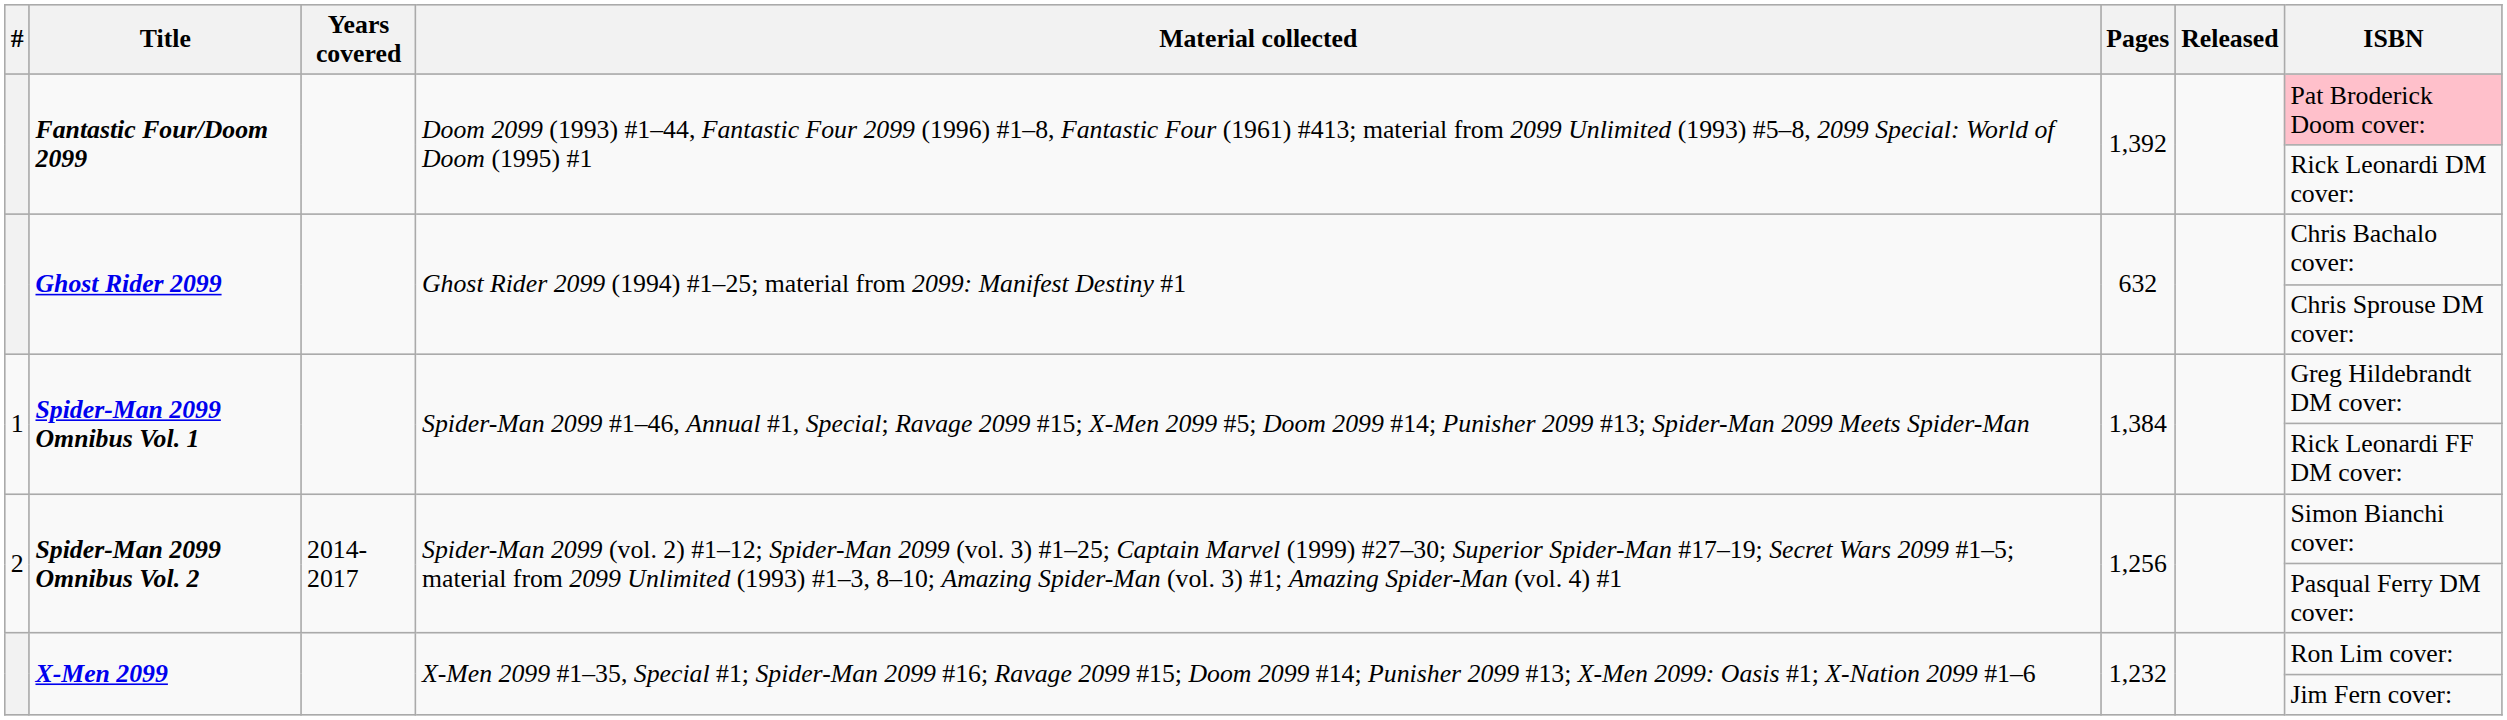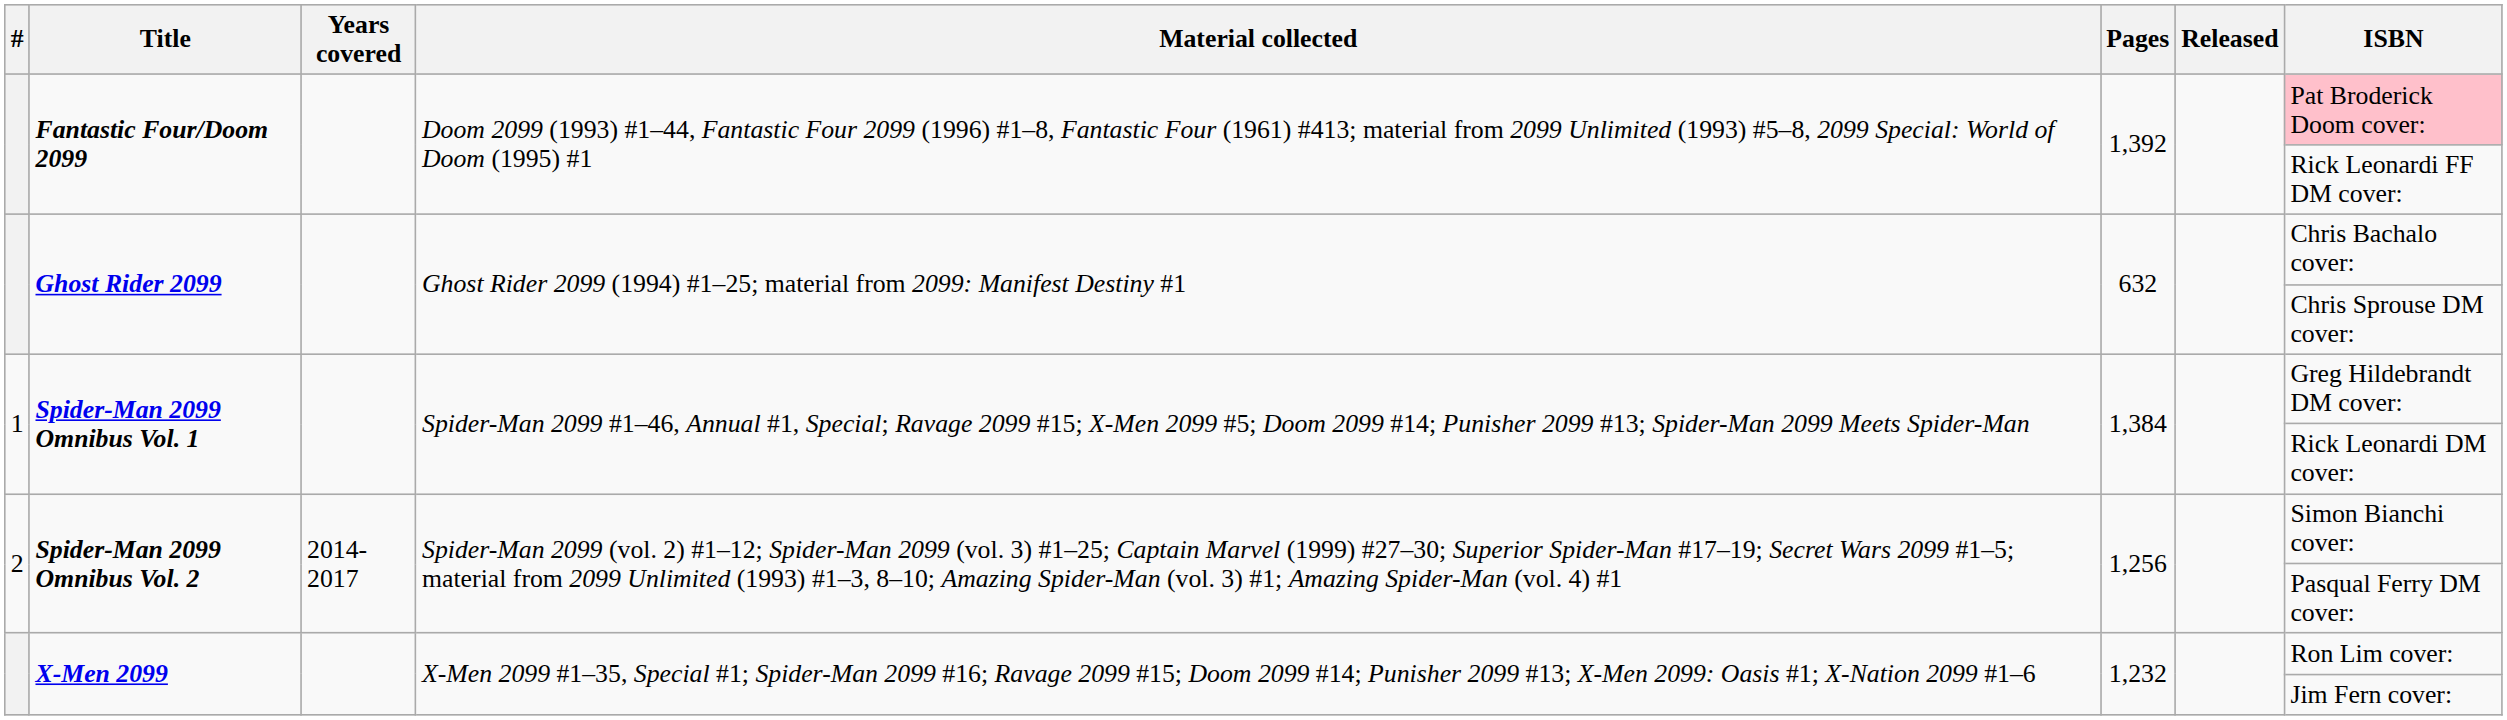(2388, 179) Rick Leonardi DM cover: -> (2382, 179) Rick Leonardi FF DM cover:
(2382, 458) Rick Leonardi FF DM cover: -> (2388, 458) Rick Leonardi DM cover:
